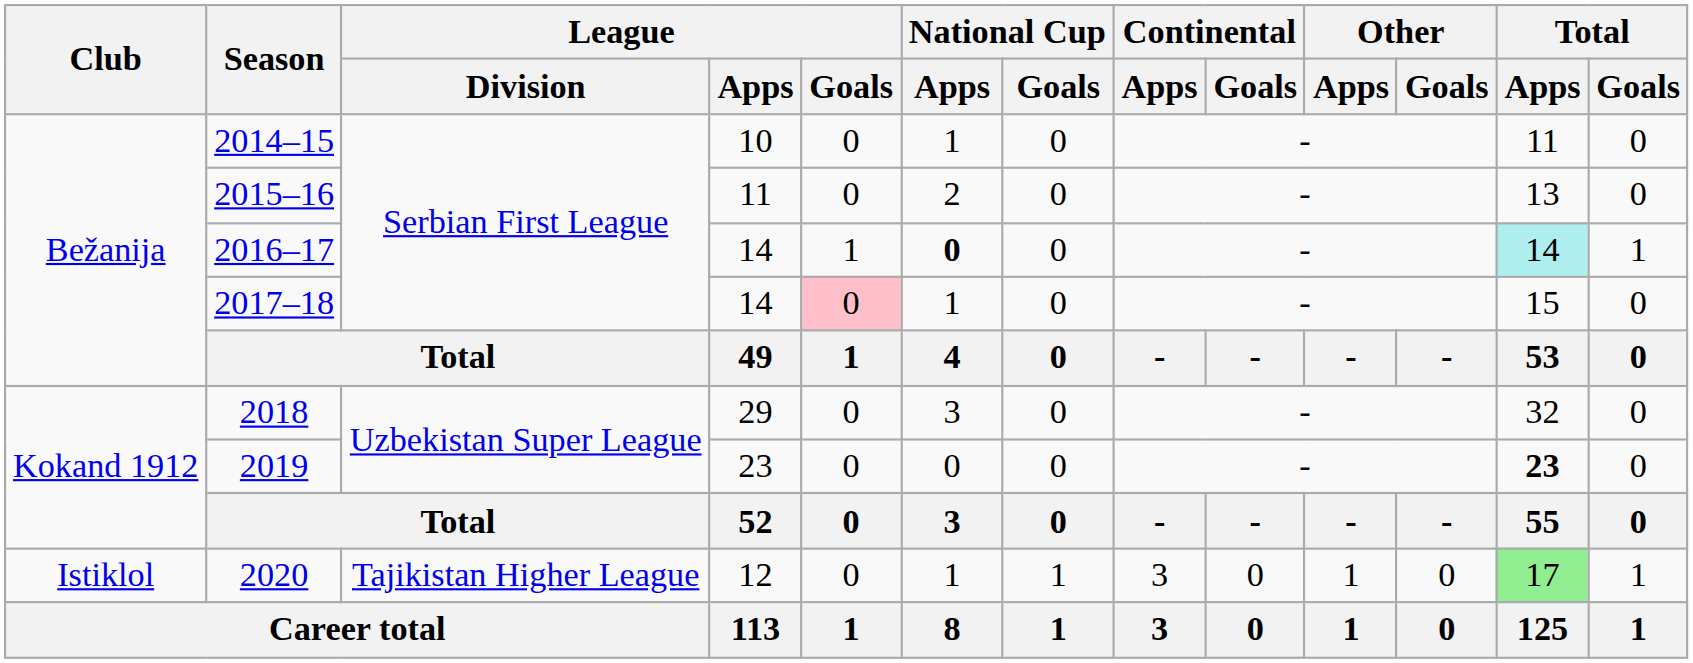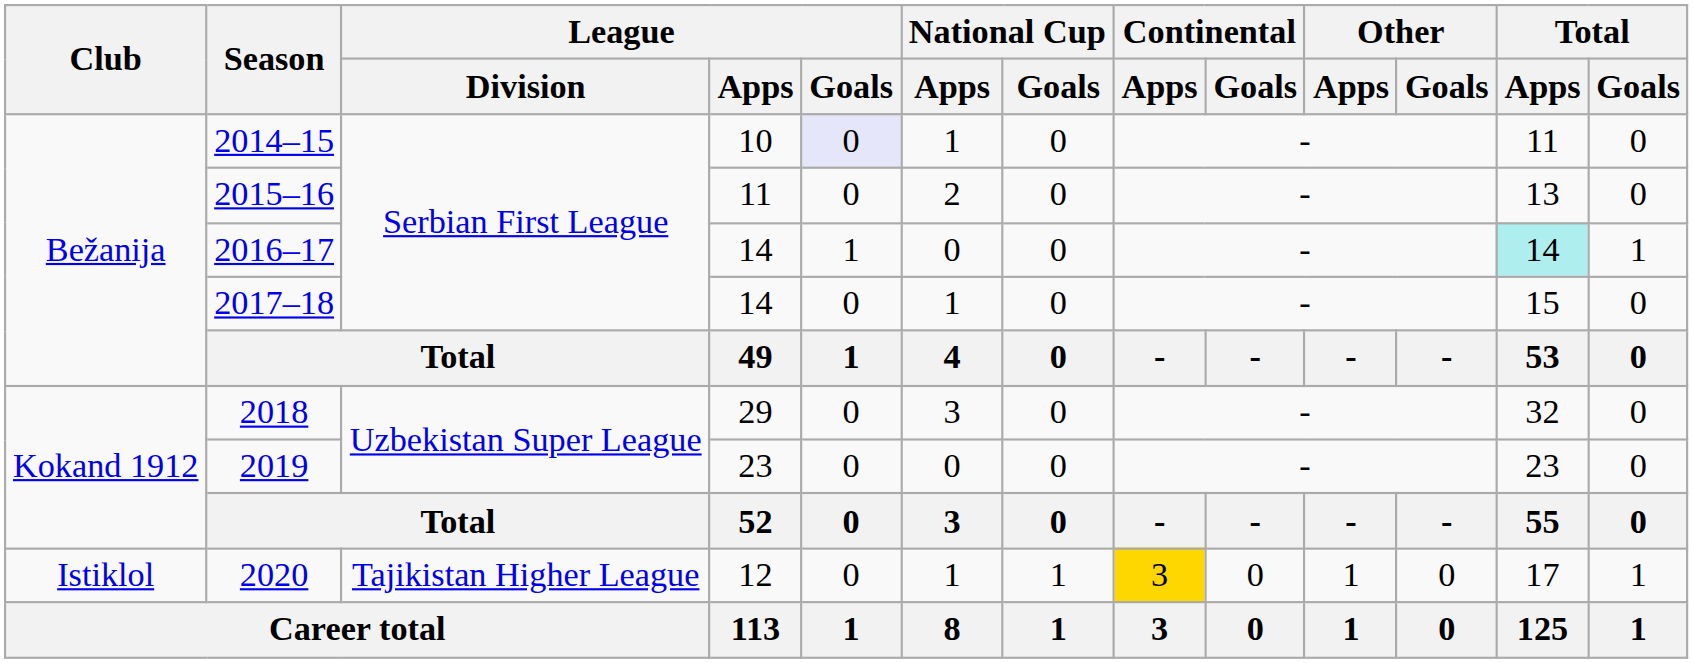(851, 140) no background -> (851, 140) lavender background
(952, 248) bold -> (952, 248) normal
(851, 303) pink background -> (851, 303) no background
(1542, 466) bold -> (1542, 466) normal
(1160, 574) no background -> (1160, 574) gold background
(1542, 574) lightgreen background -> (1542, 574) no background
